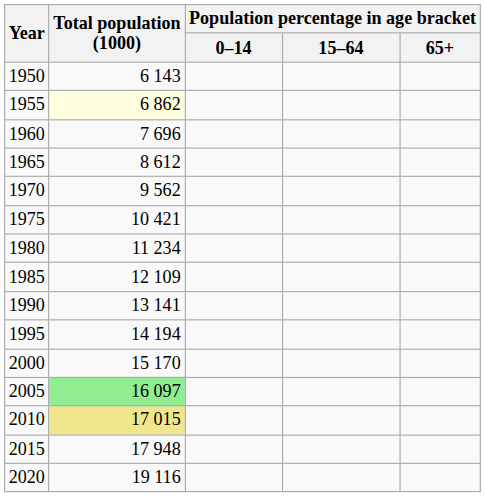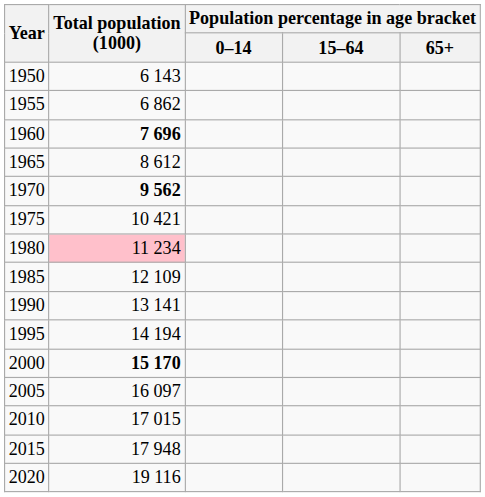(160, 104) lightyellow background -> (160, 104) no background
(160, 133) normal -> (160, 133) bold
(160, 190) normal -> (160, 190) bold
(156, 248) no background -> (156, 248) pink background
(156, 362) normal -> (156, 362) bold
(156, 391) lightgreen background -> (156, 391) no background
(156, 420) khaki background -> (156, 420) no background
